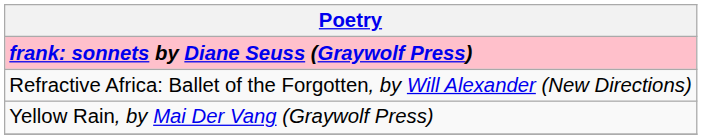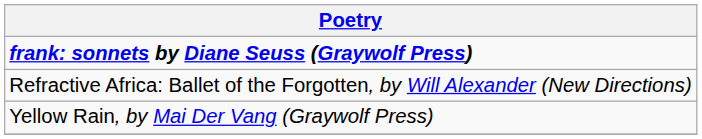(241, 52) pink background -> (241, 52) no background
